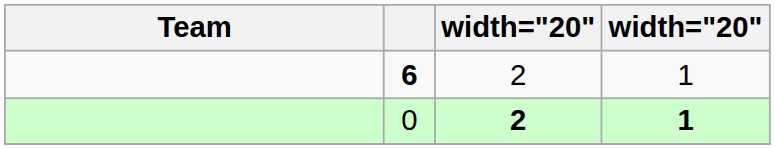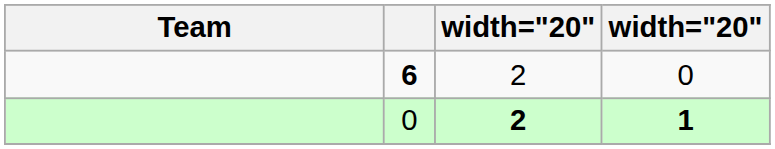(686, 74) 1 -> (686, 74) 0
